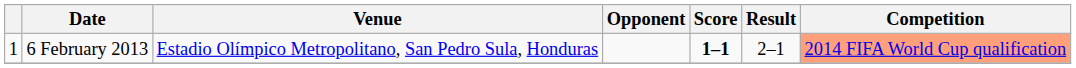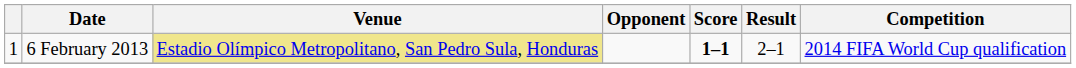(377, 48) no background -> (377, 48) khaki background
(935, 48) lightsalmon background -> (935, 48) no background
